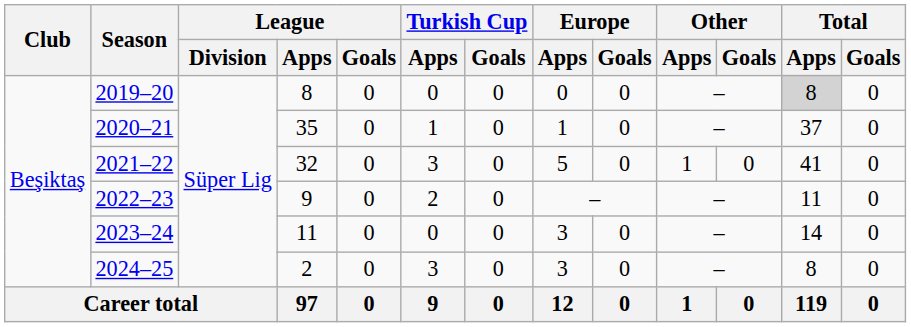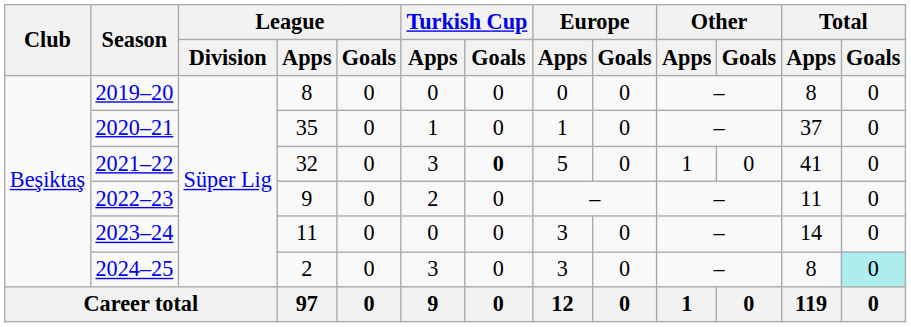(811, 92) lightgrey background -> (811, 92) no background
(498, 163) normal -> (498, 163) bold
(873, 269) no background -> (873, 269) paleturquoise background
